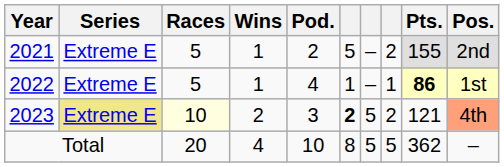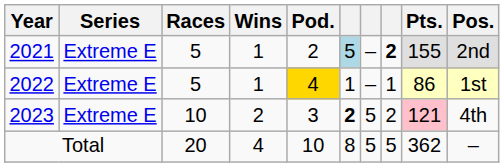(350, 52) no background -> (350, 52) lightblue background
(391, 52) normal -> (391, 52) bold
(313, 83) no background -> (313, 83) gold background
(424, 83) bold -> (424, 83) normal
(110, 115) khaki background -> (110, 115) no background
(196, 115) lightyellow background -> (196, 115) no background
(424, 115) no background -> (424, 115) pink background
(473, 115) lightsalmon background -> (473, 115) no background
